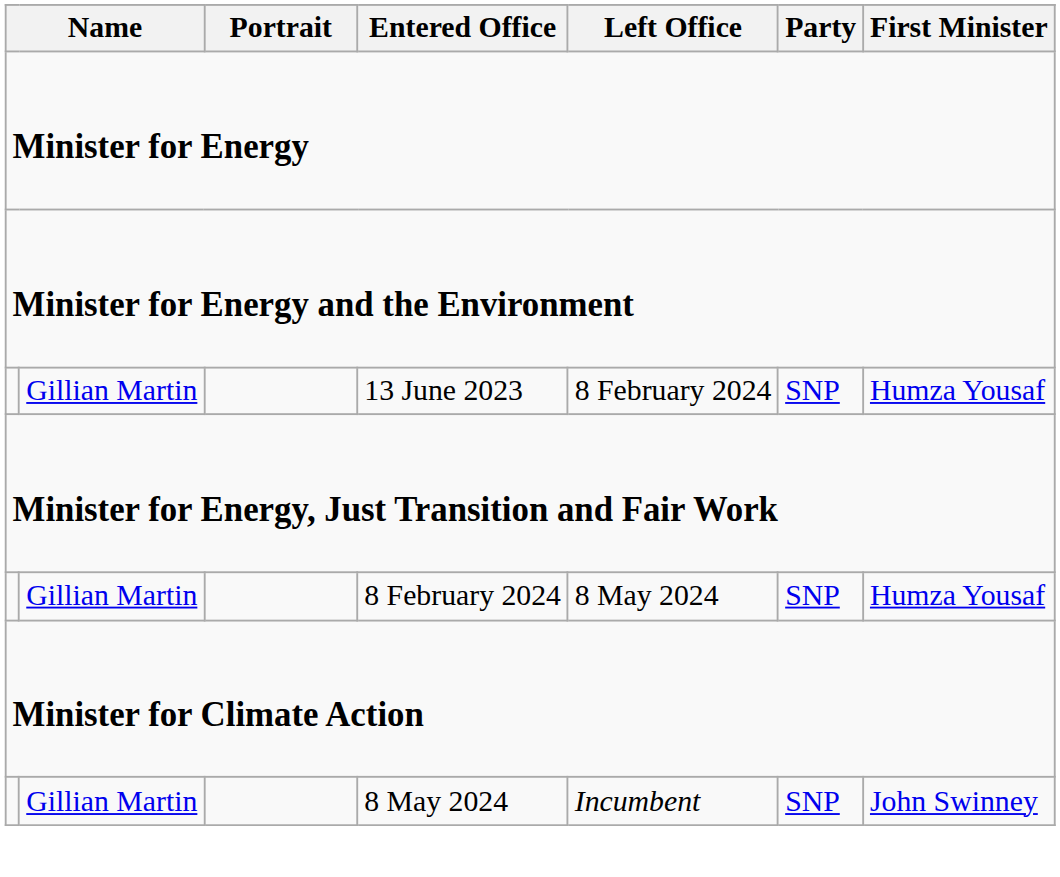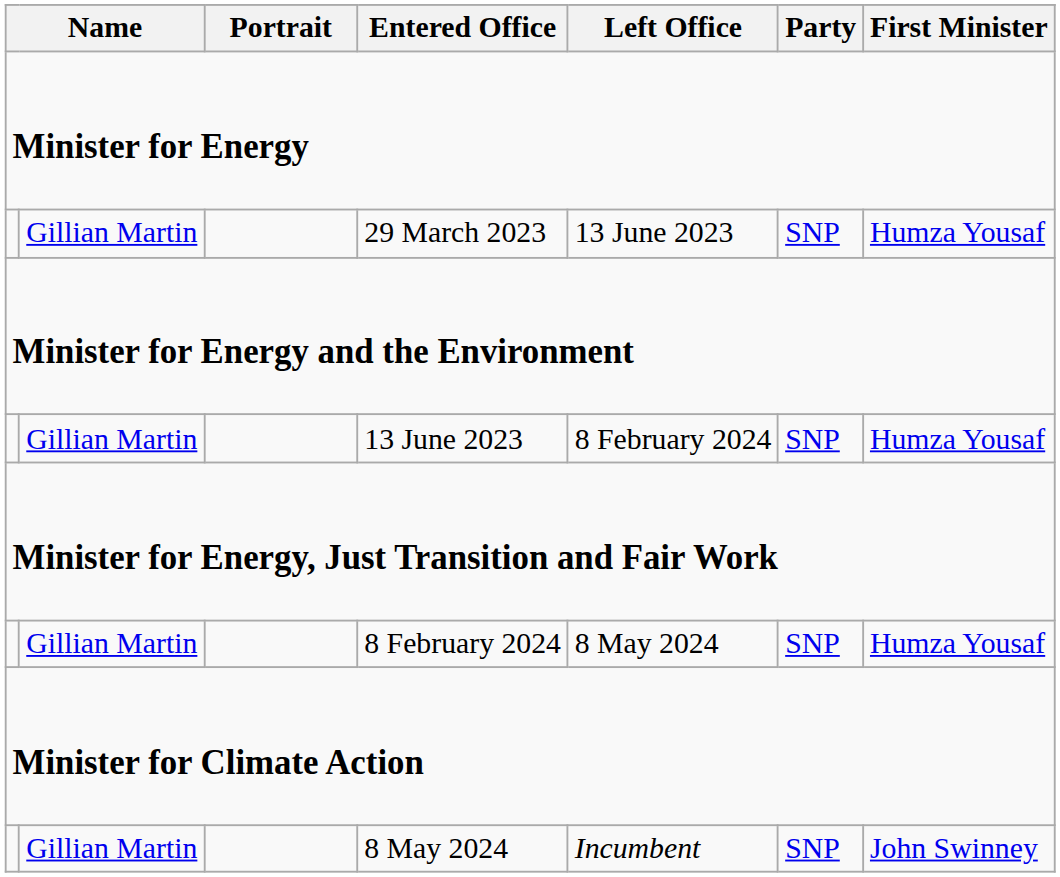+ row: (455, 233)
